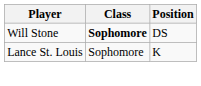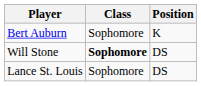+ row: (37, 33)
(157, 52) K -> (160, 71) DS
